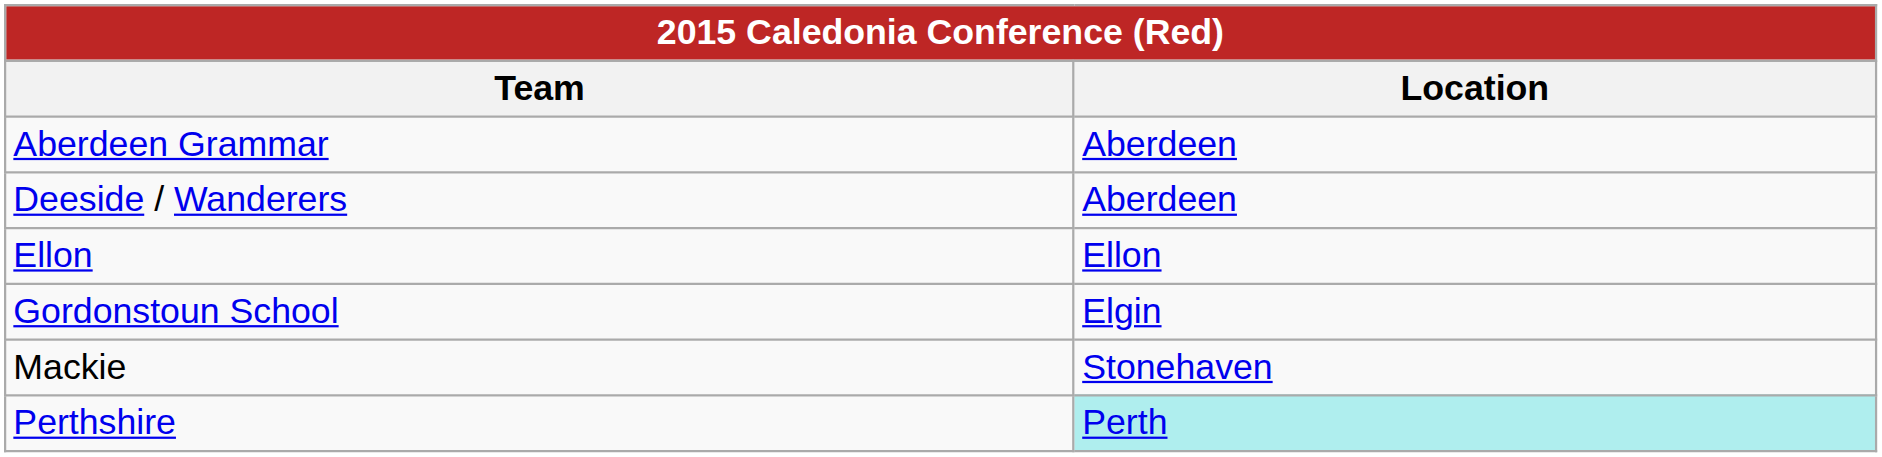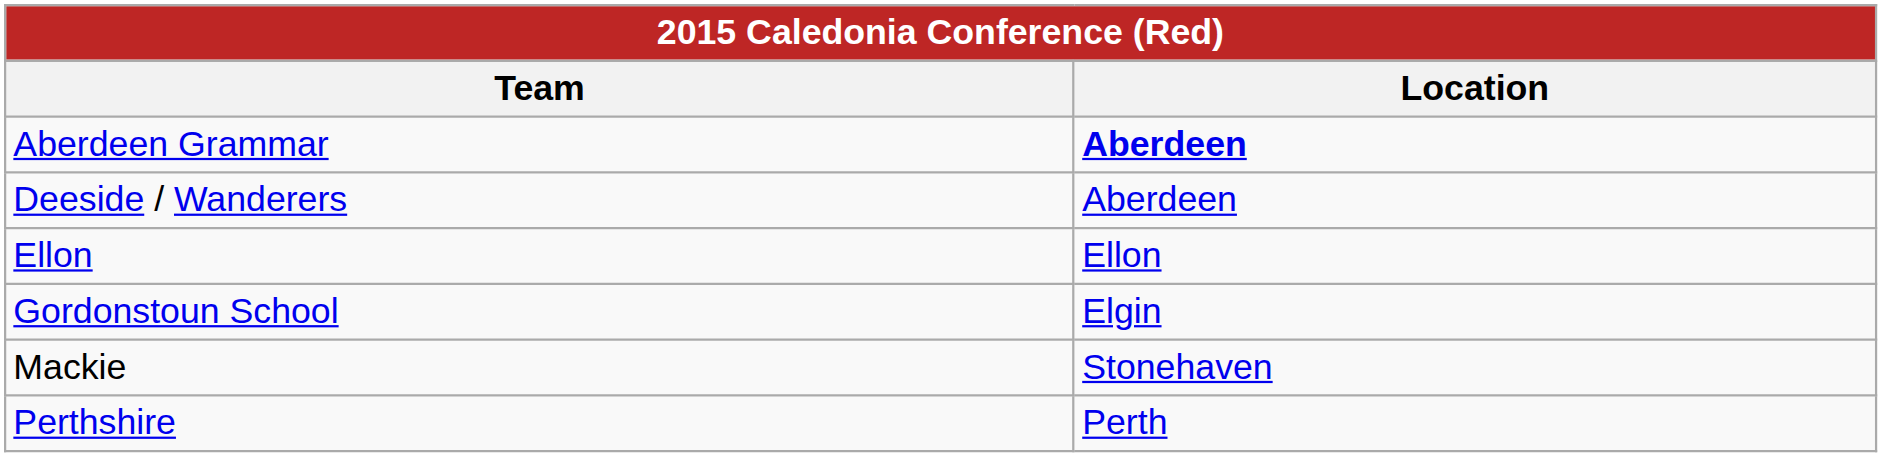(1160, 144) normal -> (1164, 144) bold
(1125, 422) paleturquoise background -> (1125, 422) no background
